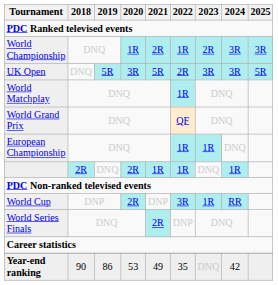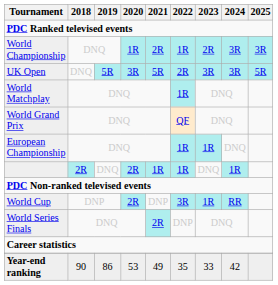(208, 266) DNQ -> (208, 266) 33
